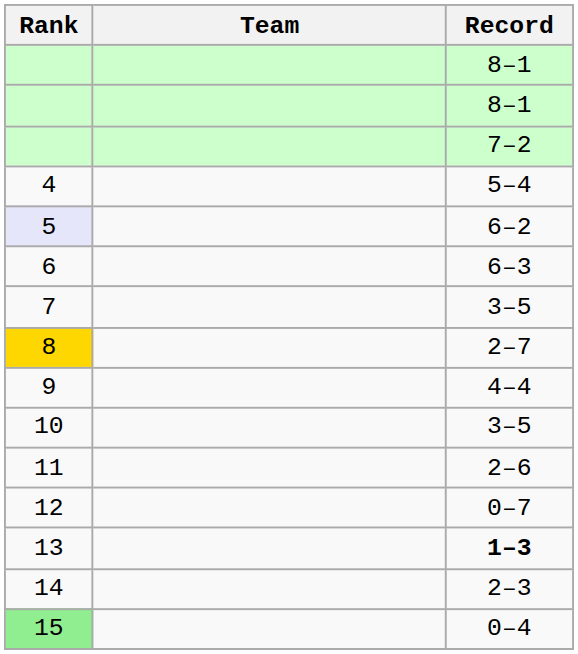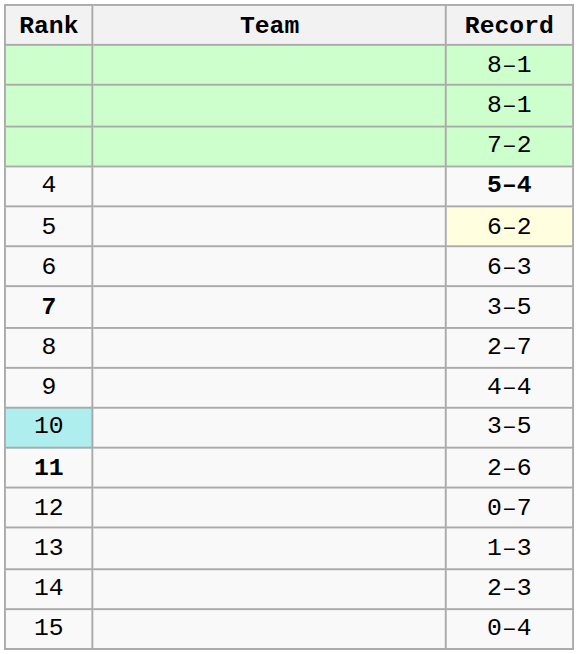(509, 186) normal -> (509, 186) bold
(49, 226) lavender background -> (49, 226) no background
(509, 226) no background -> (509, 226) lightyellow background
(49, 307) normal -> (49, 307) bold
(49, 347) gold background -> (49, 347) no background
(49, 428) no background -> (49, 428) paleturquoise background
(49, 468) normal -> (49, 468) bold
(509, 548) bold -> (509, 548) normal
(49, 629) lightgreen background -> (49, 629) no background
